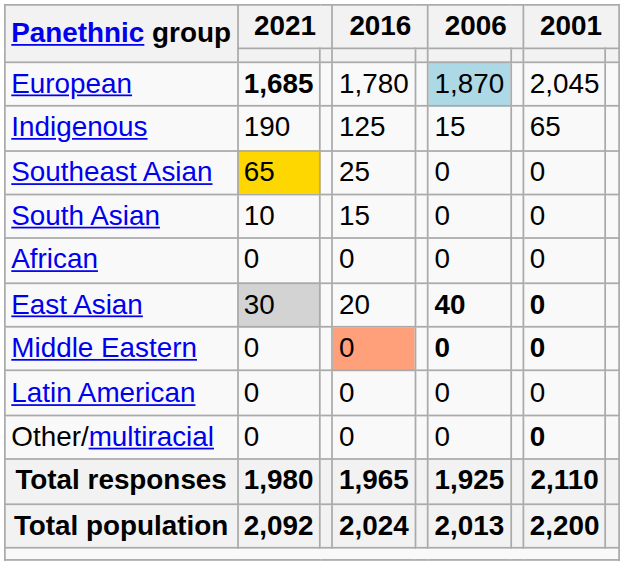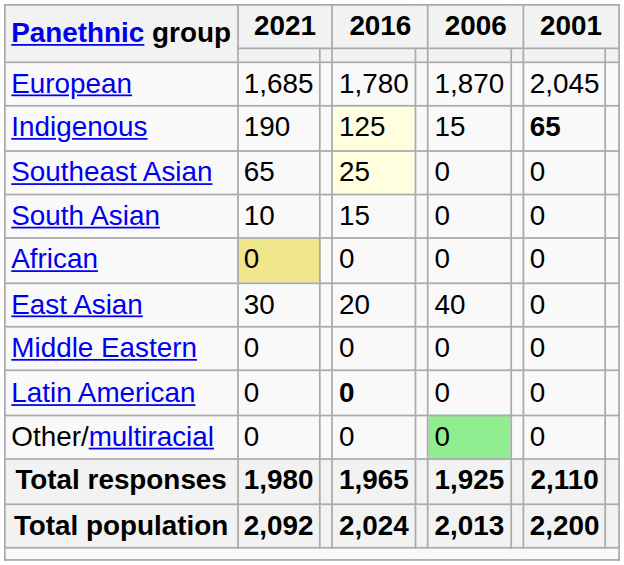(279, 83) bold -> (279, 83) normal
(469, 83) lightblue background -> (469, 83) no background
(362, 127) no background -> (362, 127) lightyellow background
(545, 127) normal -> (545, 127) bold
(259, 171) gold background -> (259, 171) no background
(355, 171) no background -> (355, 171) lightyellow background
(252, 260) no background -> (252, 260) khaki background
(259, 304) lightgrey background -> (259, 304) no background
(450, 304) bold -> (450, 304) normal
(538, 304) bold -> (538, 304) normal
(347, 348) lightsalmon background -> (347, 348) no background
(442, 348) bold -> (442, 348) normal
(538, 348) bold -> (538, 348) normal
(347, 392) normal -> (347, 392) bold
(442, 436) no background -> (442, 436) lightgreen background
(538, 436) bold -> (538, 436) normal
